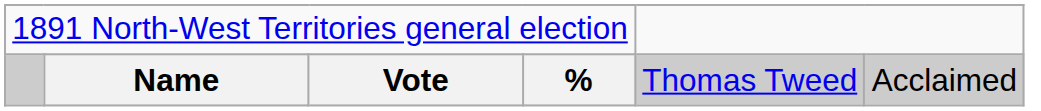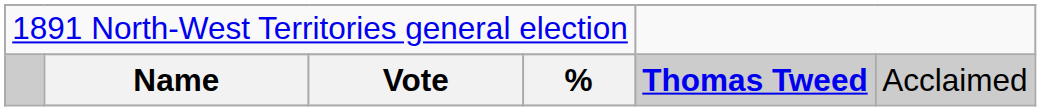(750, 79) normal -> (755, 79) bold
